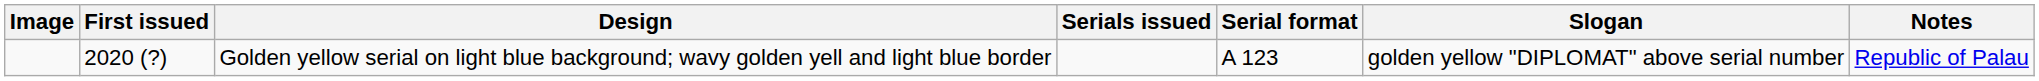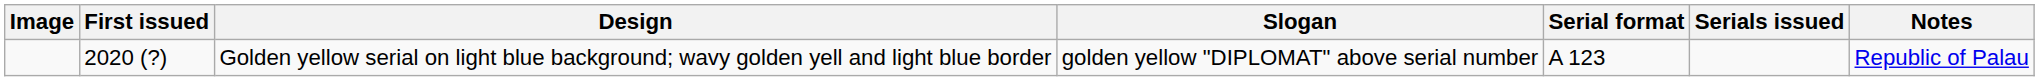columns swapped: (1606, 22) <-> (1137, 22)
